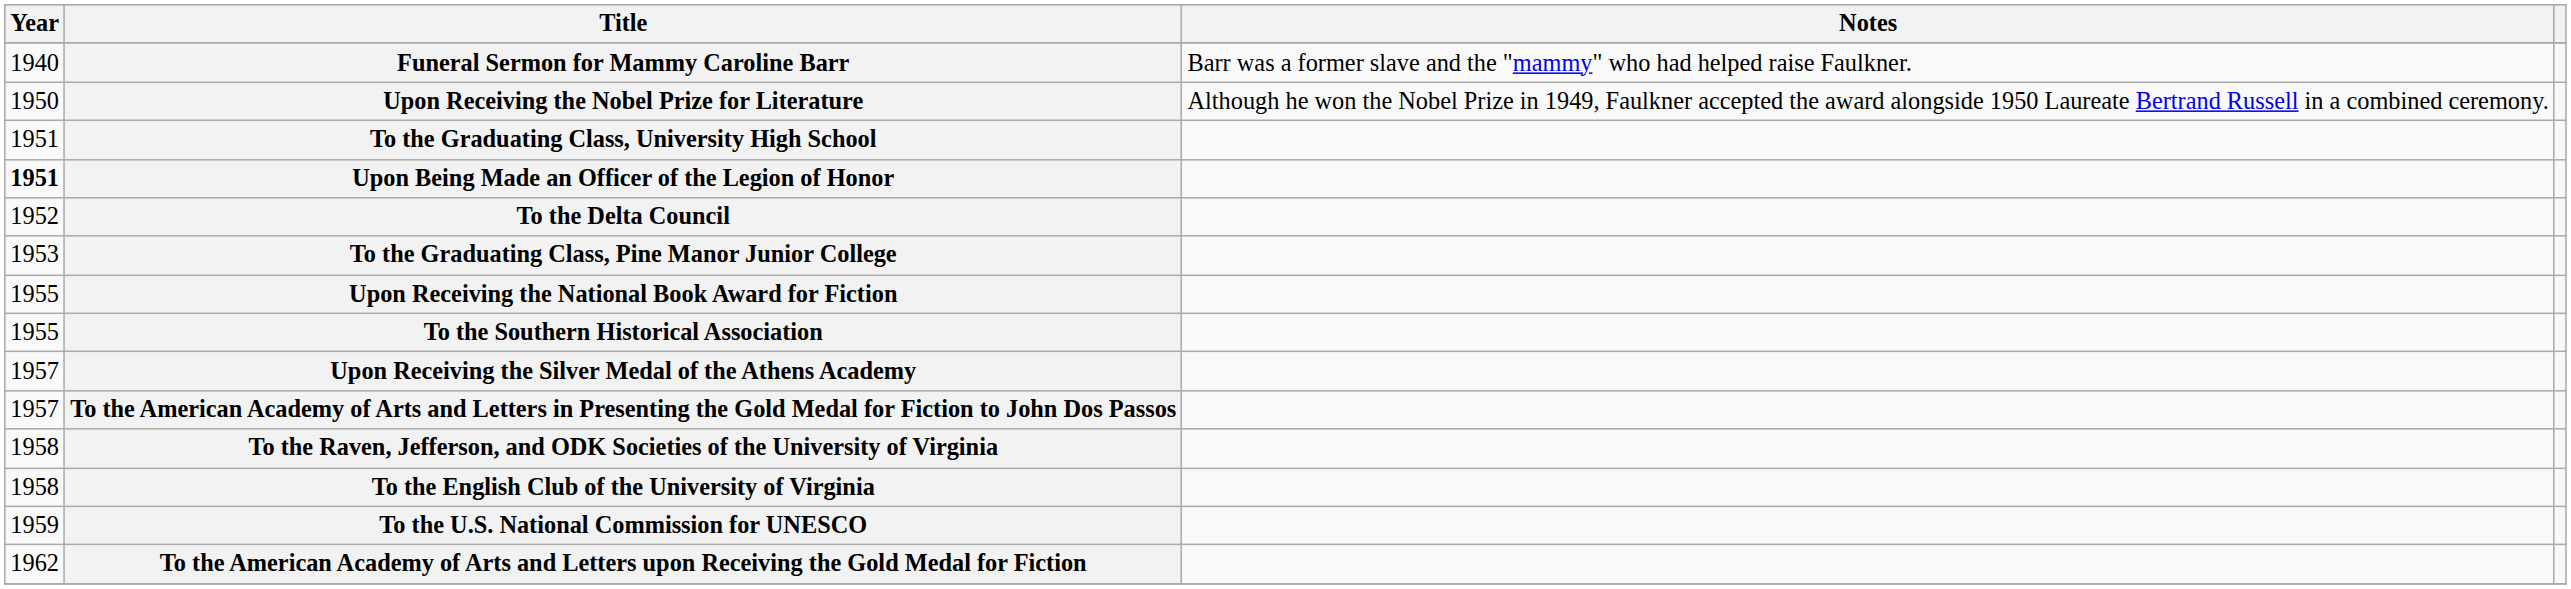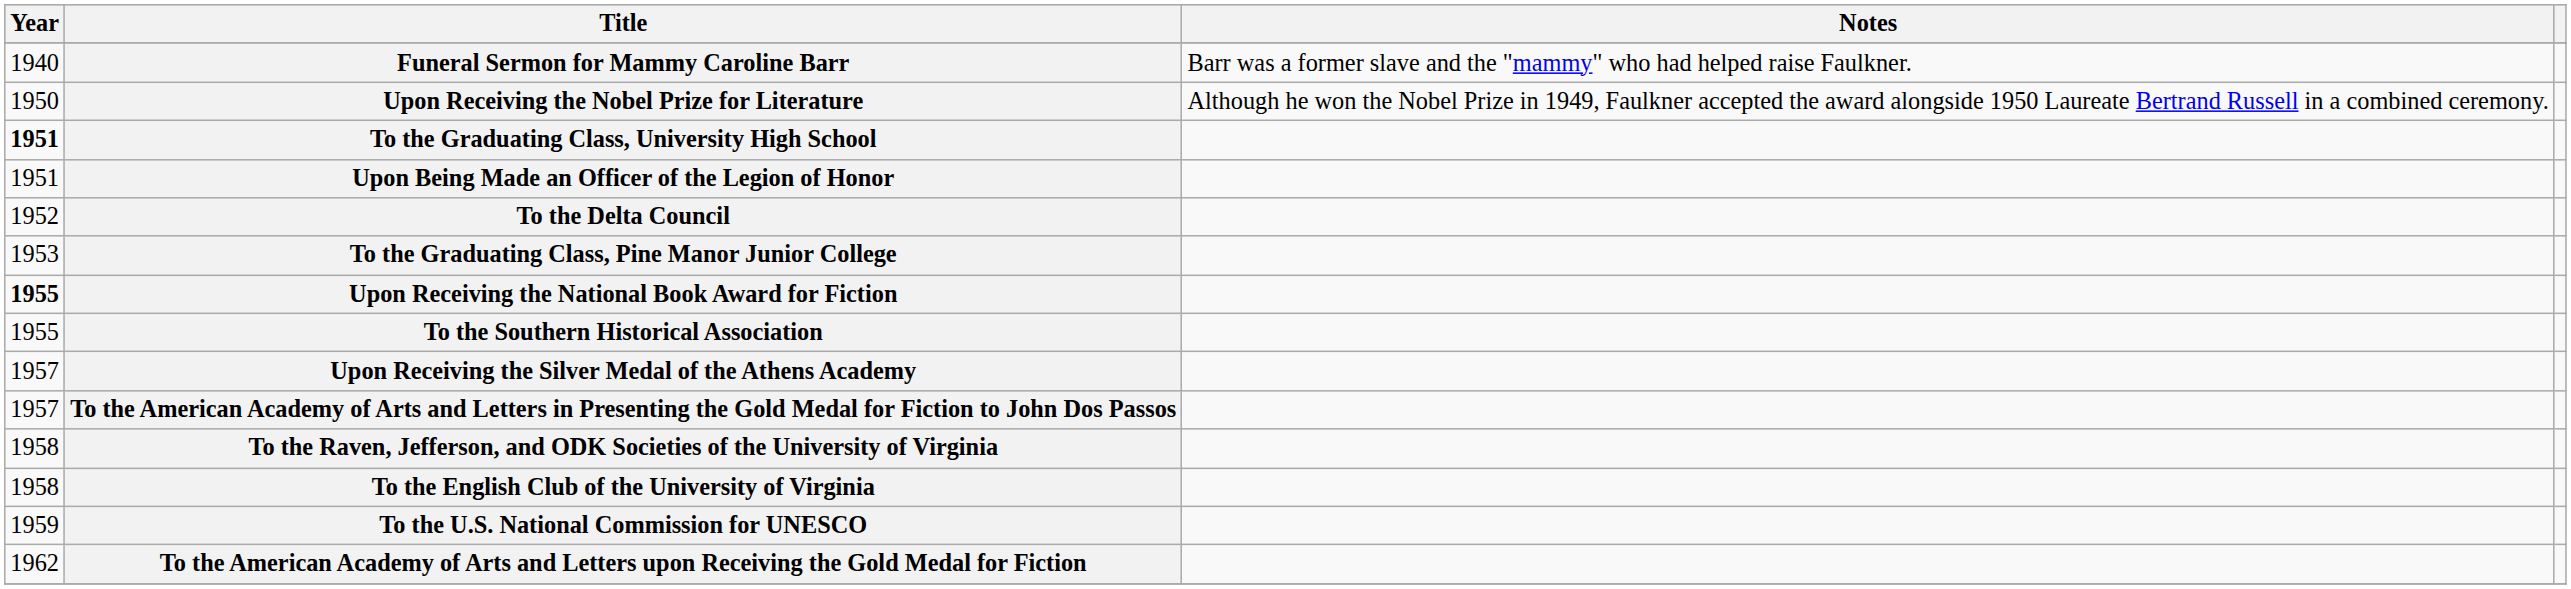(35, 139) normal -> (35, 139) bold
(35, 178) bold -> (35, 178) normal
(35, 293) normal -> (35, 293) bold
